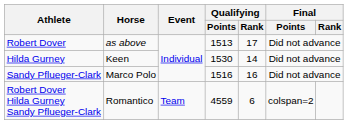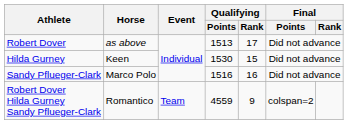(252, 59) 14 -> (252, 59) 15
(252, 101) 6 -> (252, 101) 9
